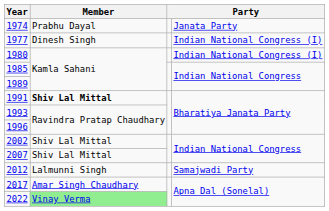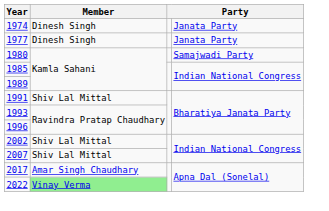(64, 26) Prabhu Dayal -> (64, 26) Dinesh Singh
(248, 40) Indian National Congress (I) -> (205, 40) Janata Party
(248, 55) Indian National Congress (I) -> (213, 55) Samajwadi Party
(72, 98) bold -> (72, 98) normal
- row: (17, 170)
